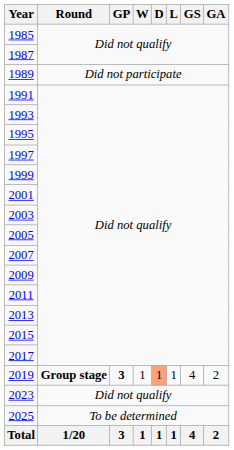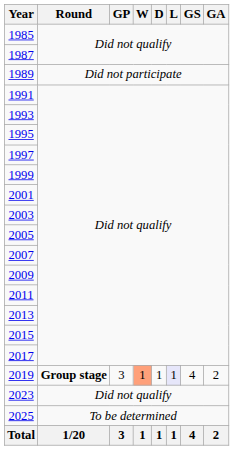(122, 375) bold -> (122, 375) normal
(142, 375) no background -> (142, 375) lightsalmon background
(159, 375) lightsalmon background -> (159, 375) no background
(174, 375) no background -> (174, 375) lavender background
